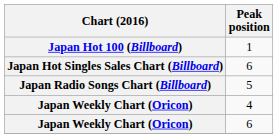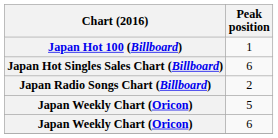(249, 85) 5 -> (249, 85) 2
(249, 104) 4 -> (249, 104) 5
